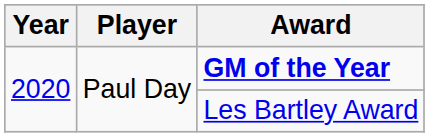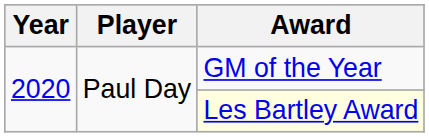(297, 68) bold -> (293, 68) normal
(311, 110) no background -> (311, 110) lightyellow background
